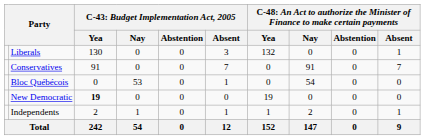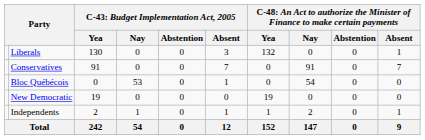(96, 97) bold -> (96, 97) normal
